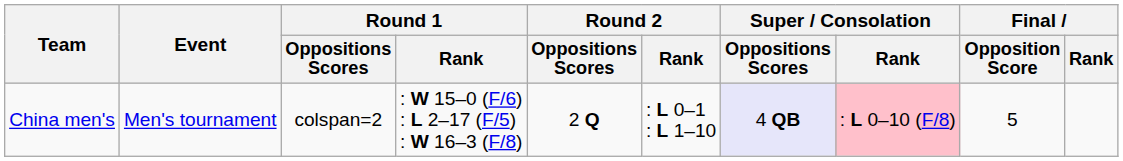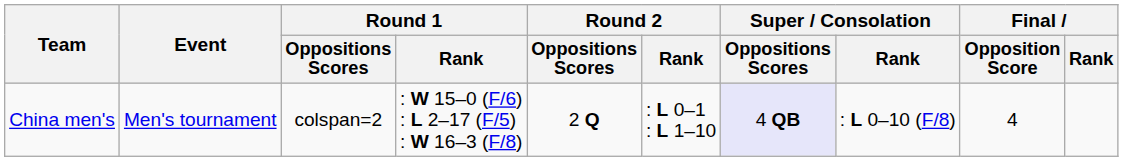(898, 120) pink background -> (898, 120) no background
(1012, 120) 5 -> (1012, 120) 4
